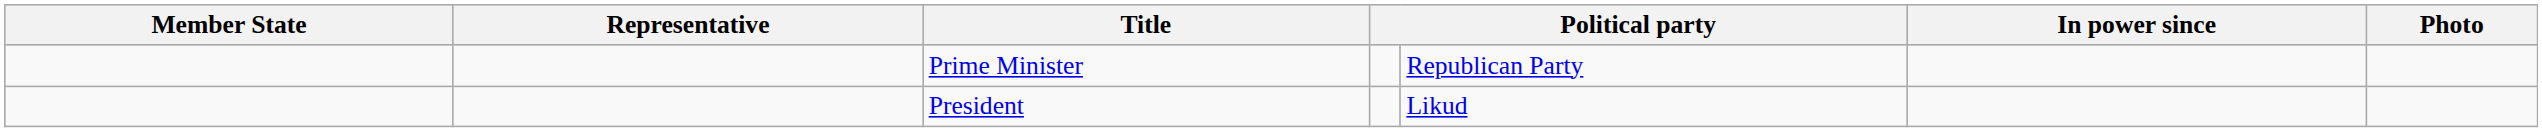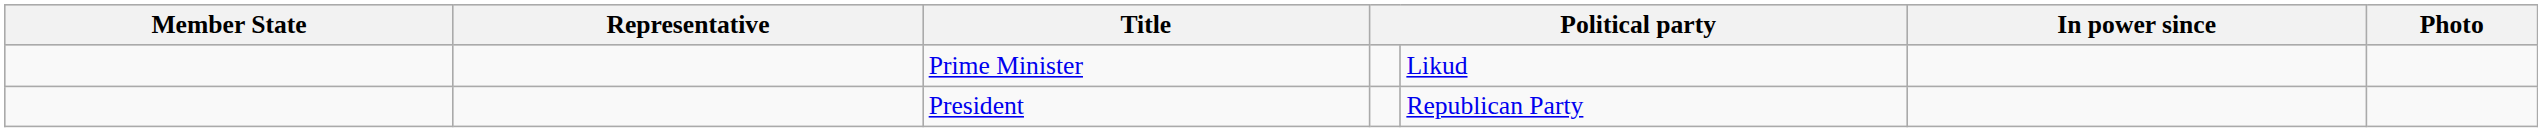(1495, 65) Republican Party -> (1437, 65) Likud
(1437, 106) Likud -> (1495, 106) Republican Party
